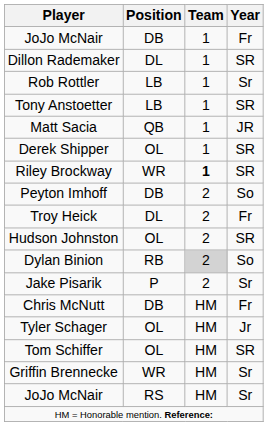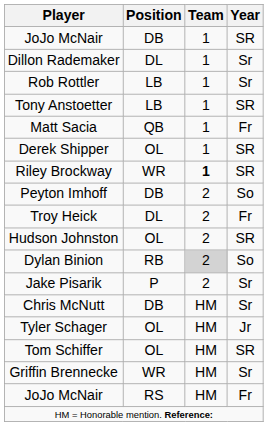(245, 37) Fr -> (245, 37) SR
(245, 60) SR -> (245, 60) Sr
(245, 127) JR -> (245, 127) Fr
(245, 305) Fr -> (245, 305) Sr
(245, 395) Sr -> (245, 395) Fr
